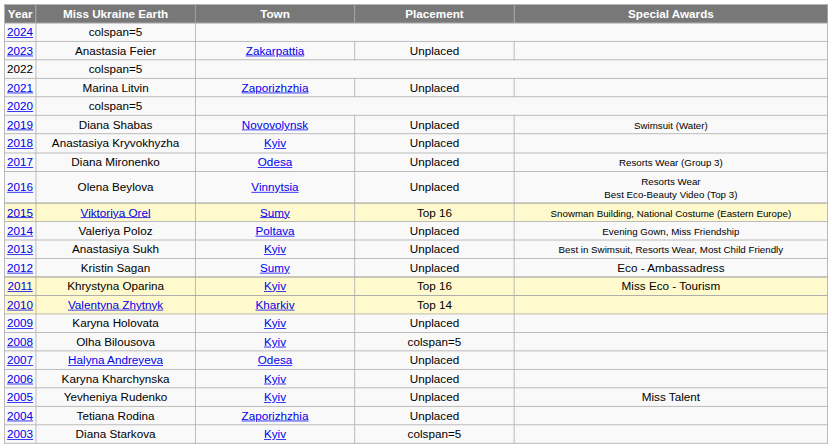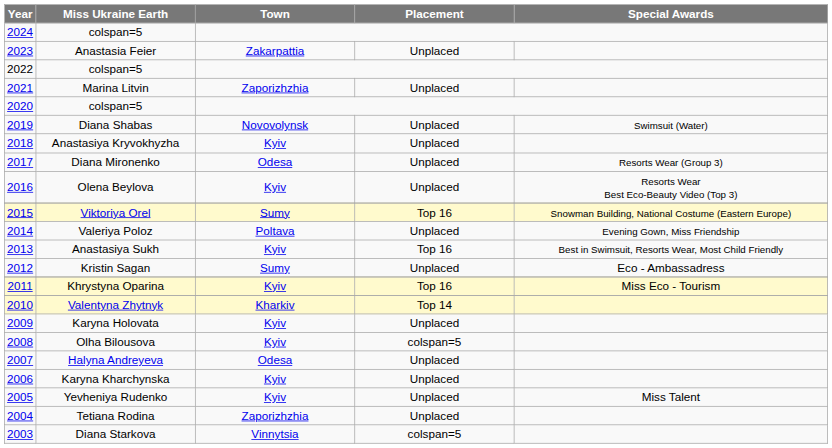(275, 187) Vinnytsia -> (275, 187) Kyiv
(434, 249) Unplaced -> (434, 249) Top 16
(275, 435) Kyiv -> (275, 435) Vinnytsia
